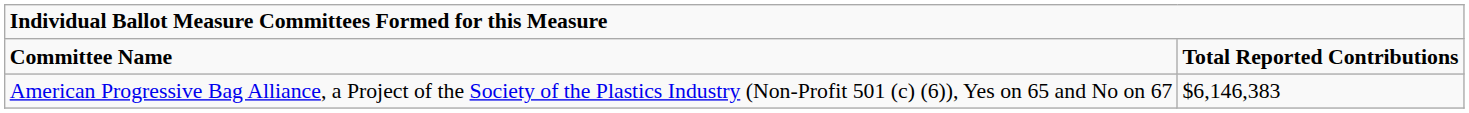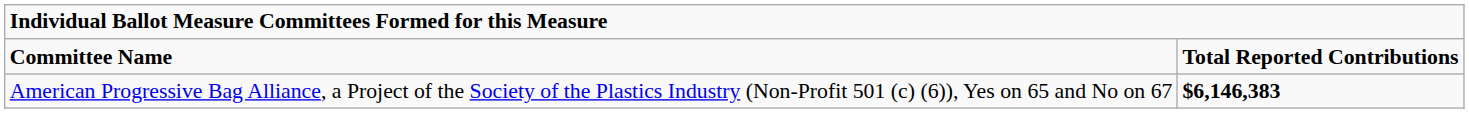(1231, 90) normal -> (1231, 90) bold
